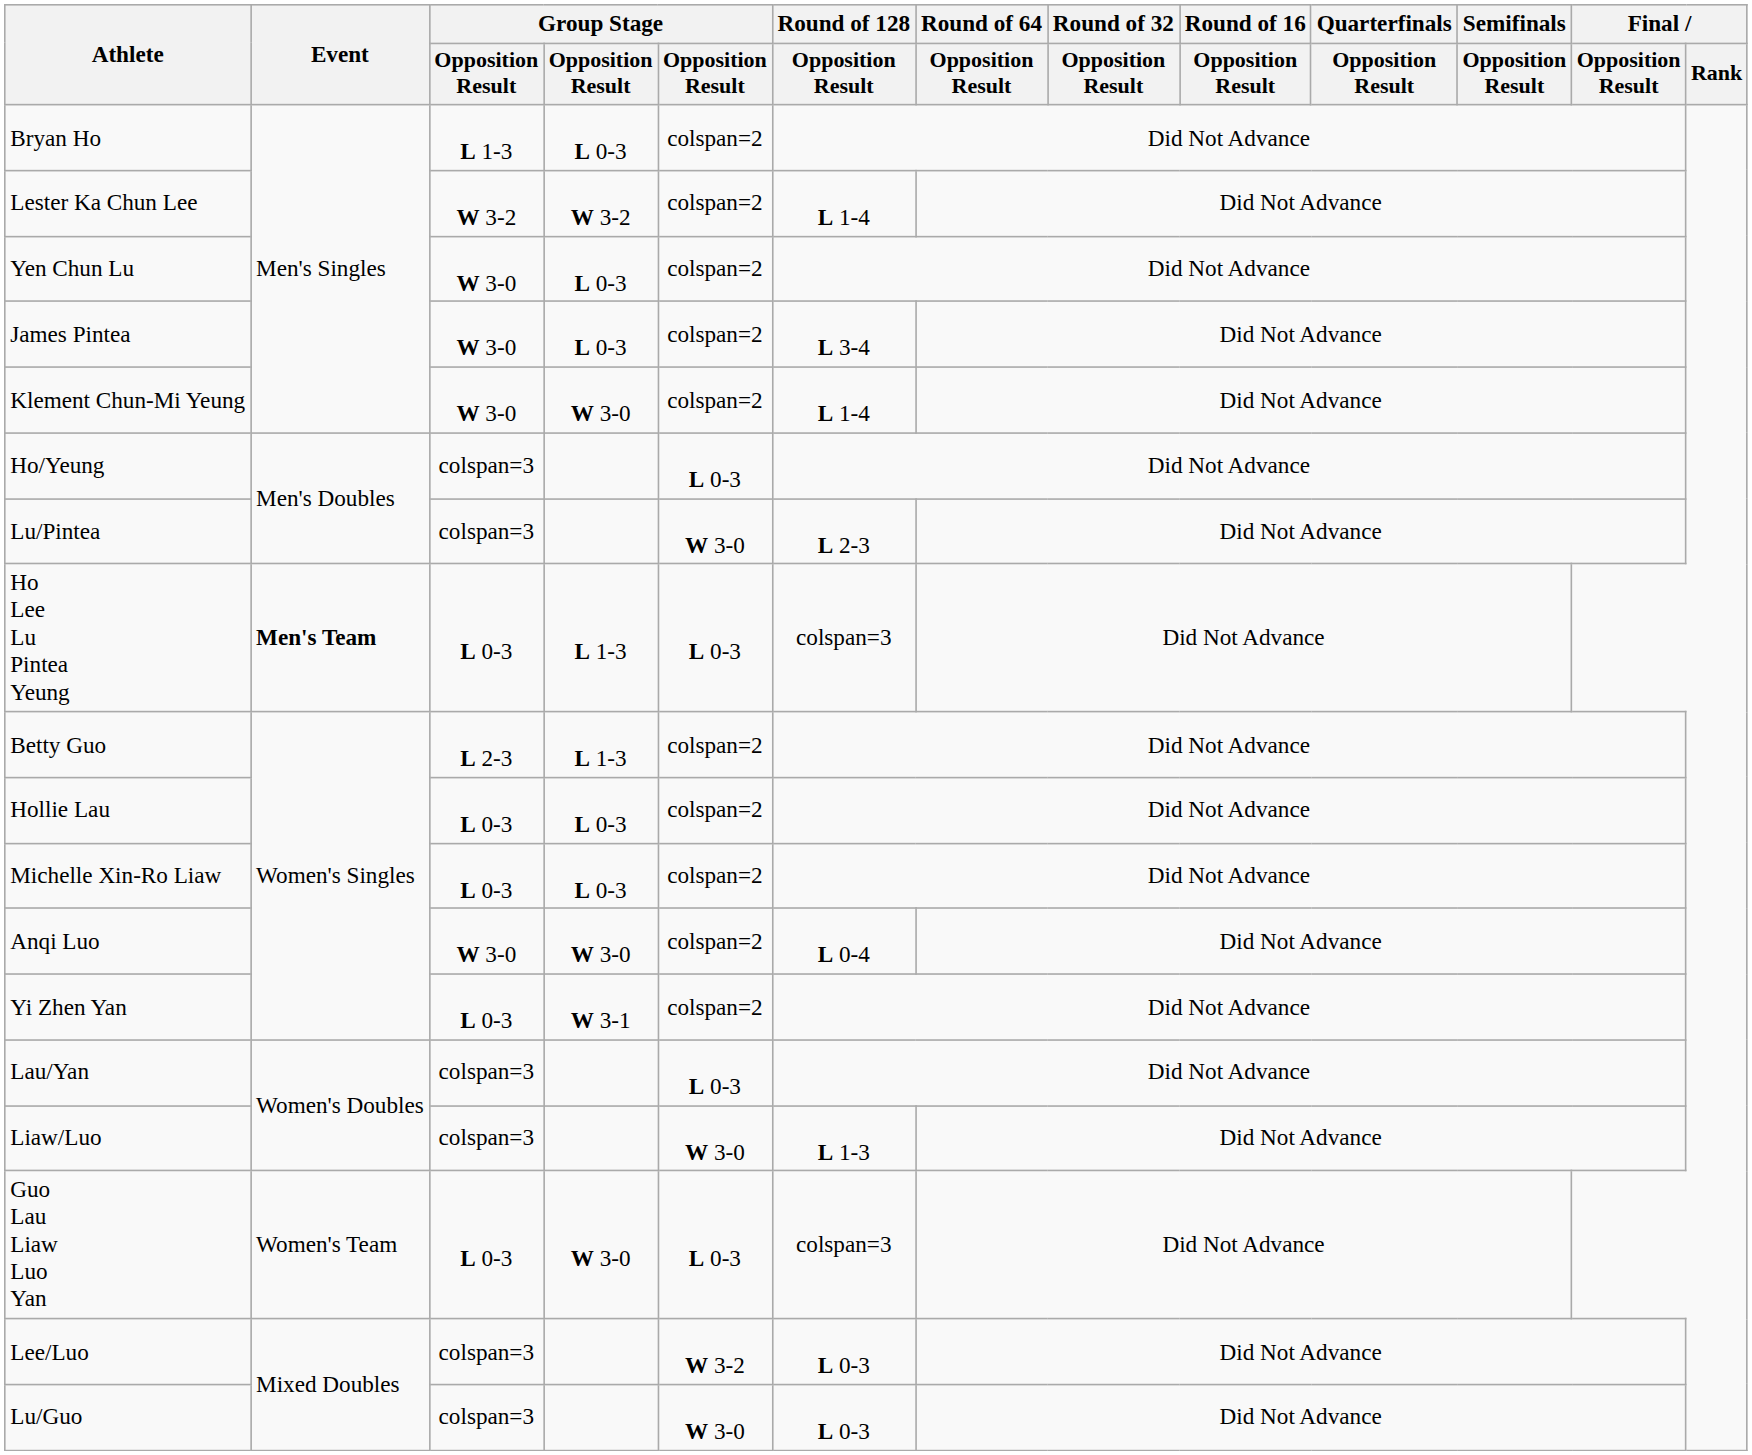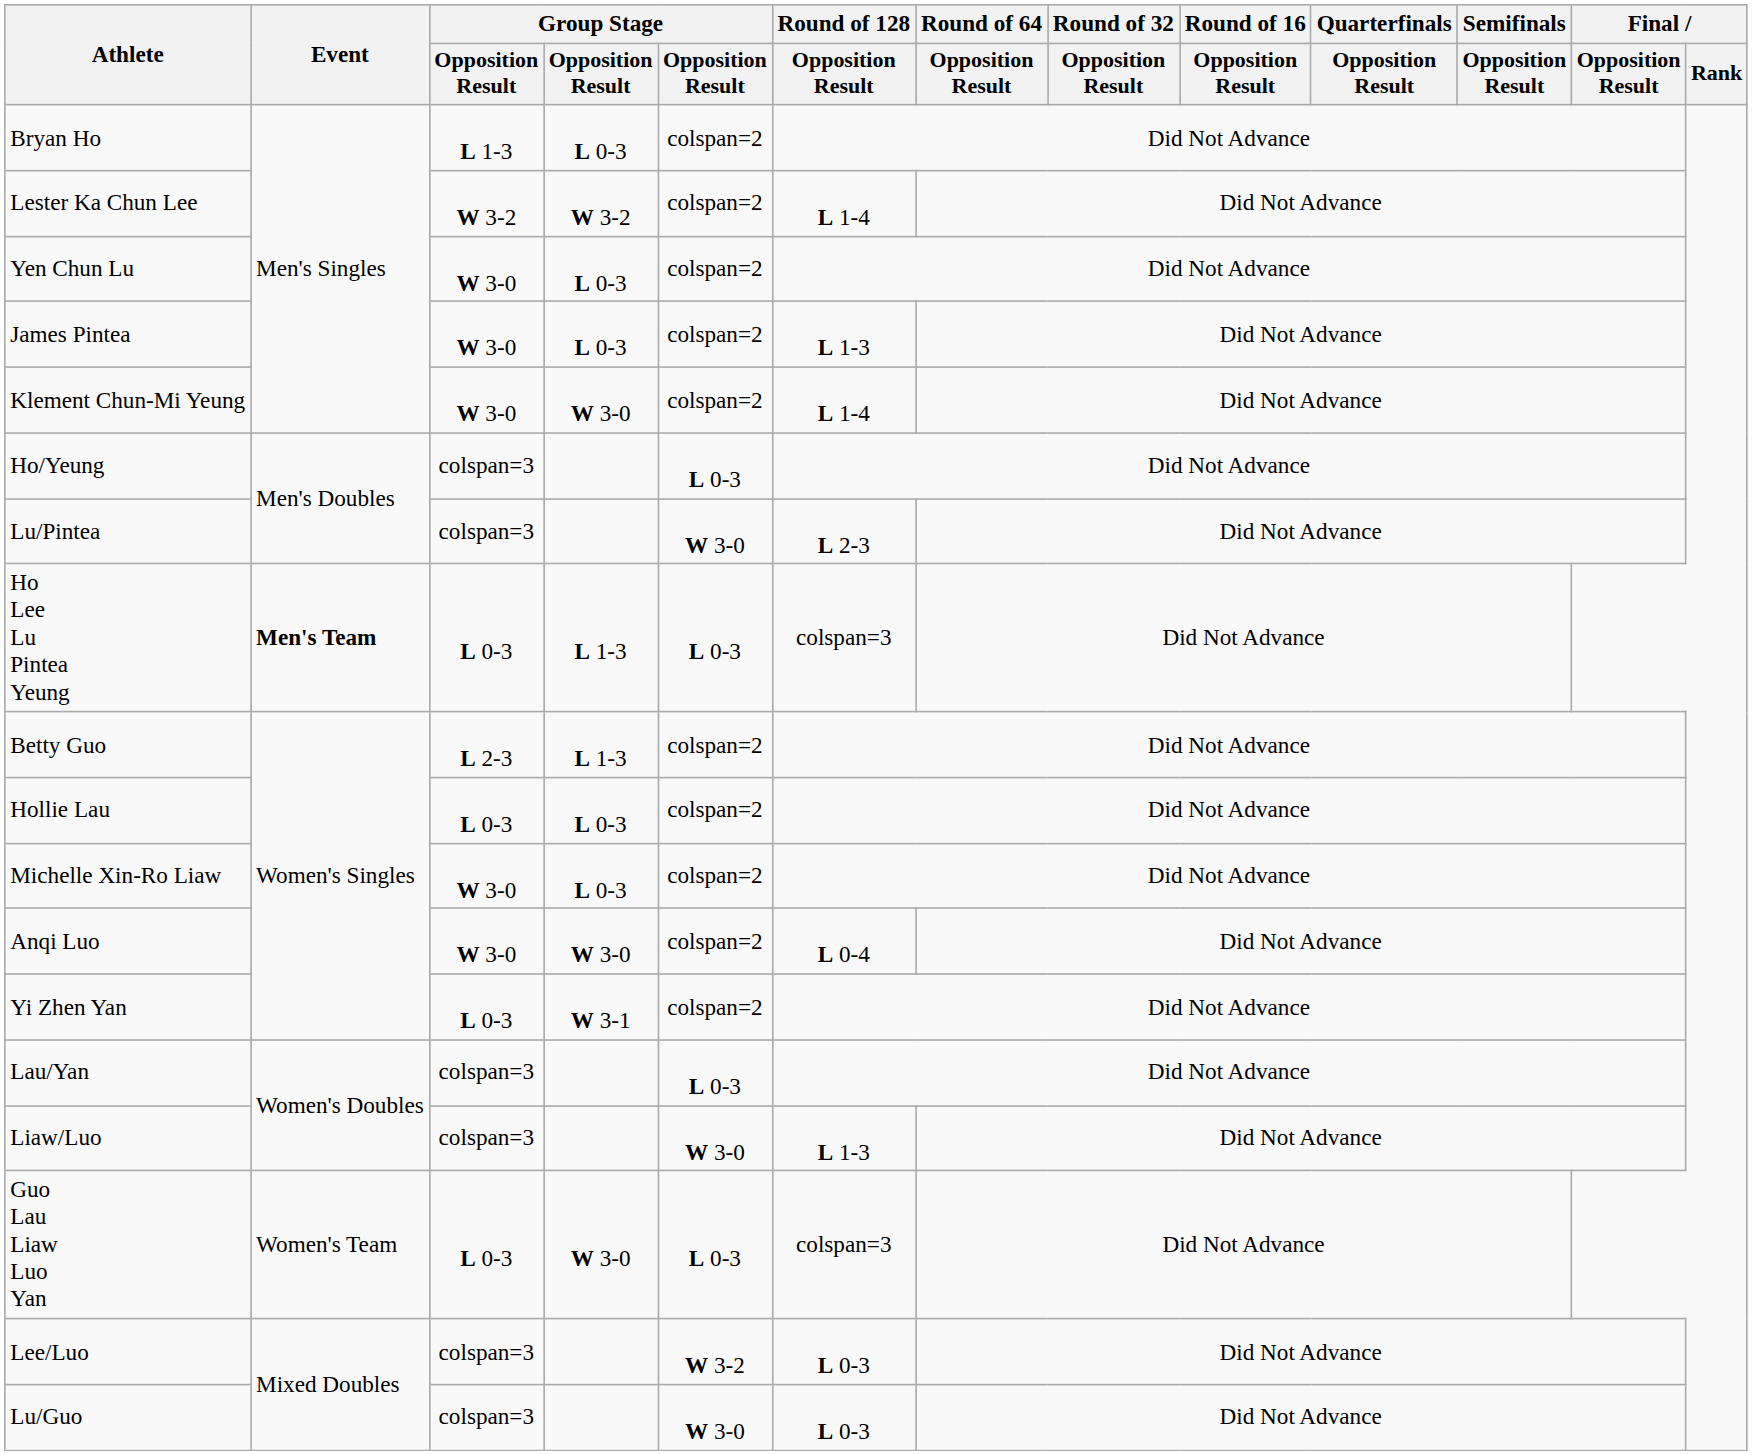(844, 348) L 3-4 -> (844, 348) L 1-3
(486, 889) L 0-3 -> (486, 889) W 3-0
